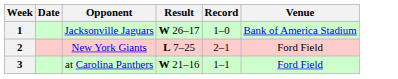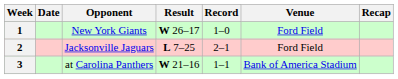+ column: (376, 13)
(109, 30) Jacksonville Jaguars -> (109, 30) New York Giants
(300, 30) Bank of America Stadium -> (300, 30) Ford Field
(109, 47) New York Giants -> (109, 47) Jacksonville Jaguars
(300, 64) Ford Field -> (300, 64) Bank of America Stadium
